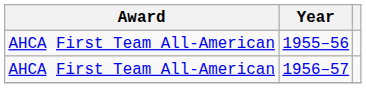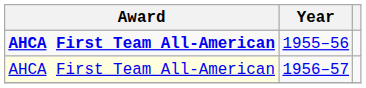(142, 43) normal -> (142, 43) bold
(142, 69) no background -> (142, 69) lightyellow background
